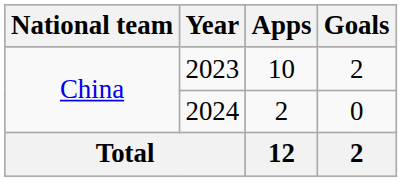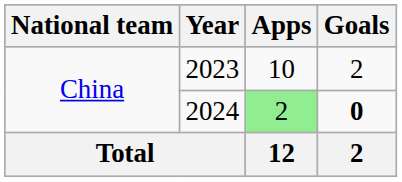(281, 111) no background -> (281, 111) lightgreen background
(357, 111) normal -> (357, 111) bold
